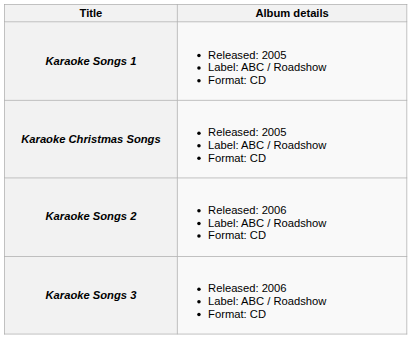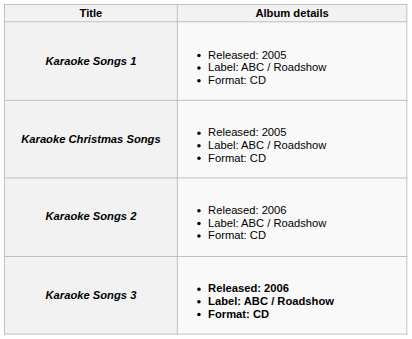(292, 301) normal -> (292, 301) bold
